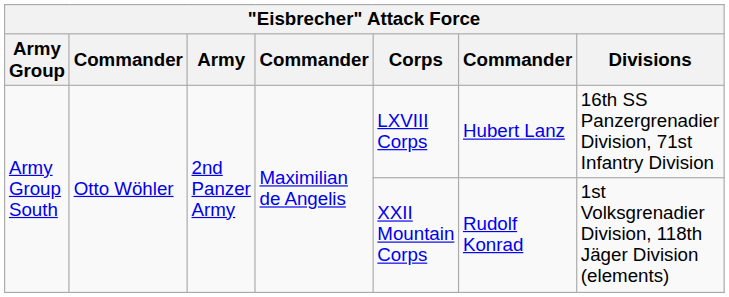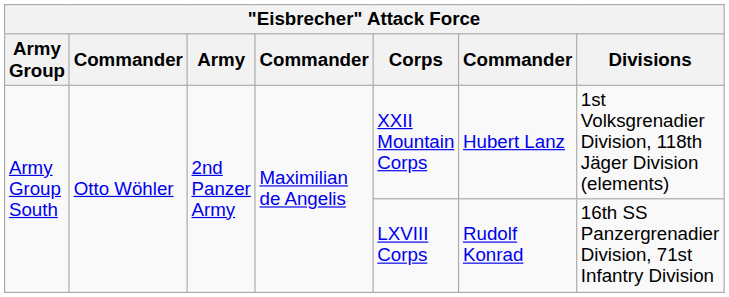(403, 131) LXVIII Corps -> (416, 141) XXII Mountain Corps
(650, 131) 16th SS Panzergrenadier Division, 71st Infantry Division -> (643, 141) 1st Volksgrenadier Division, 118th Jäger Division (elements)
(416, 234) XXII Mountain Corps -> (403, 245) LXVIII Corps
(643, 234) 1st Volksgrenadier Division, 118th Jäger Division (elements) -> (650, 245) 16th SS Panzergrenadier Division, 71st Infantry Division
